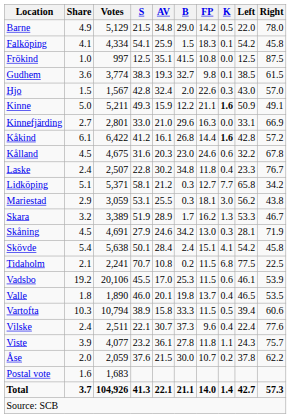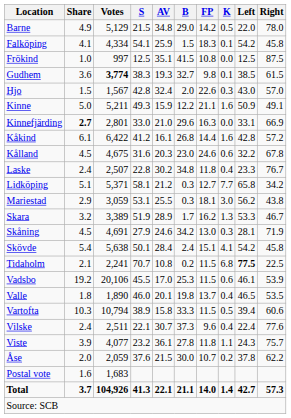(117, 75) normal -> (117, 75) bold
(227, 106) bold -> (227, 106) normal
(85, 122) normal -> (85, 122) bold
(227, 138) bold -> (227, 138) normal
(246, 264) normal -> (246, 264) bold
